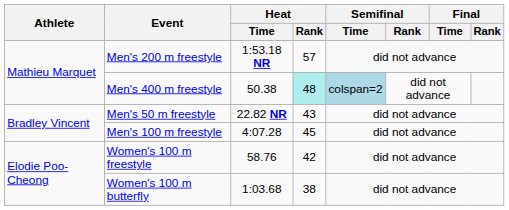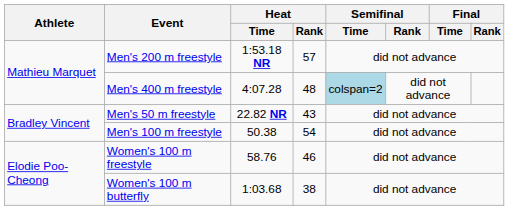(262, 89) 50.38 -> (262, 89) 4:07.28
(309, 89) paleturquoise background -> (309, 89) no background
(262, 133) 4:07.28 -> (262, 133) 50.38
(309, 133) 45 -> (309, 133) 54
(309, 158) 42 -> (309, 158) 46
